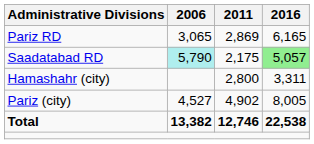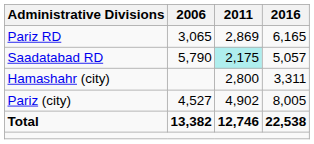(195, 57) paleturquoise background -> (195, 57) no background
(242, 57) no background -> (242, 57) paleturquoise background
(289, 57) lightgreen background -> (289, 57) no background
